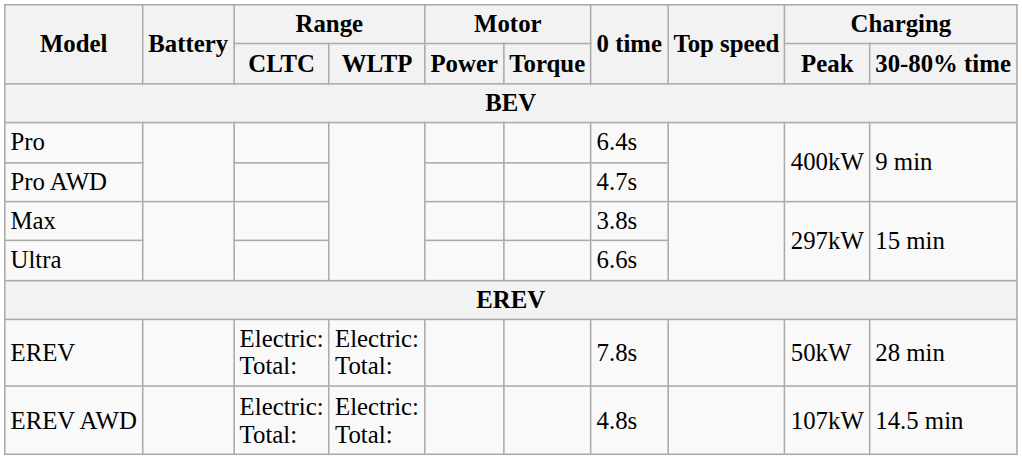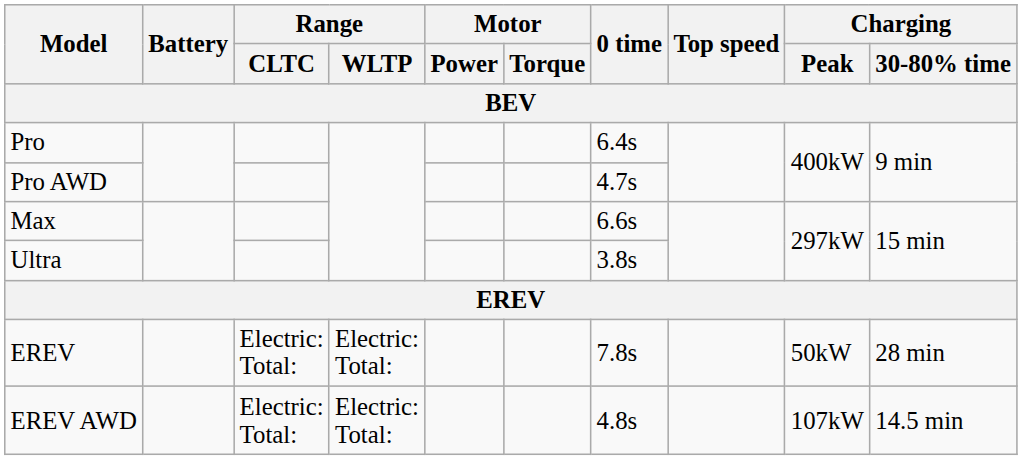(617, 220) 3.8s -> (617, 220) 6.6s
(617, 260) 6.6s -> (617, 260) 3.8s
